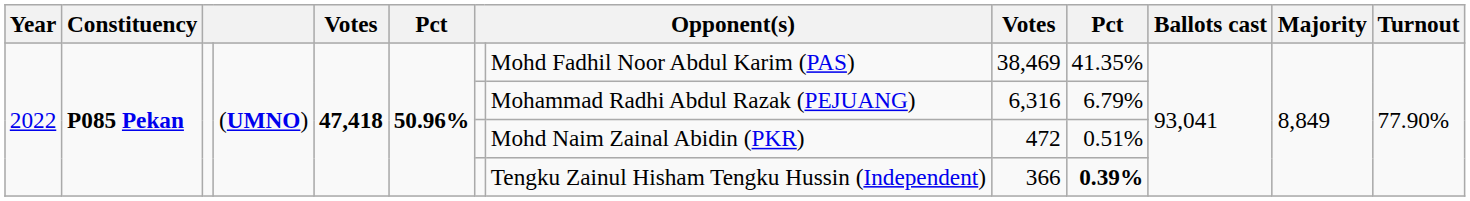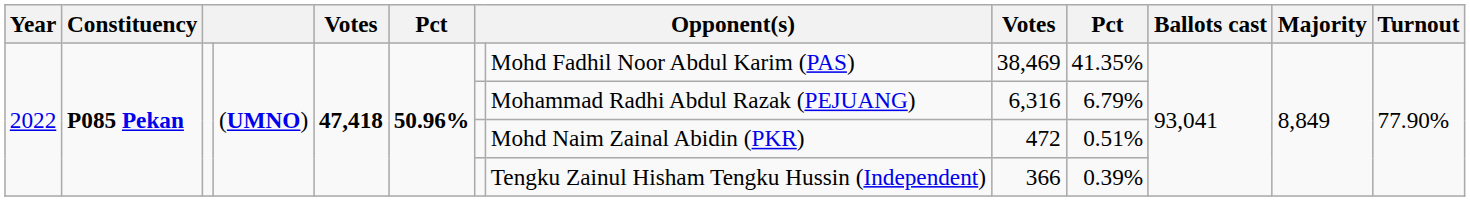(1111, 177) bold -> (1113, 177) normal
